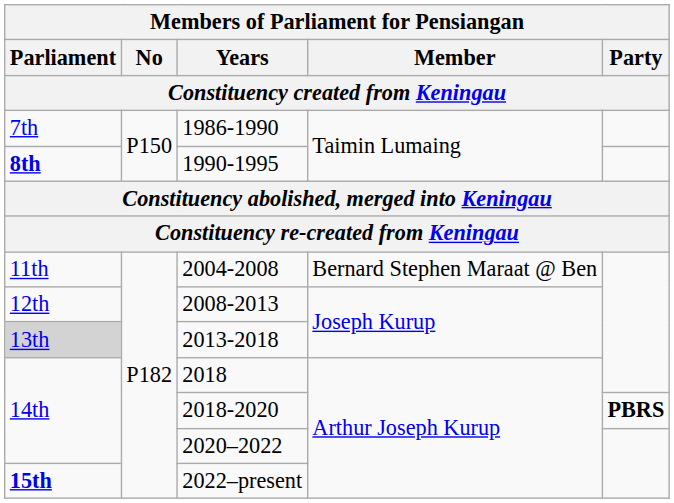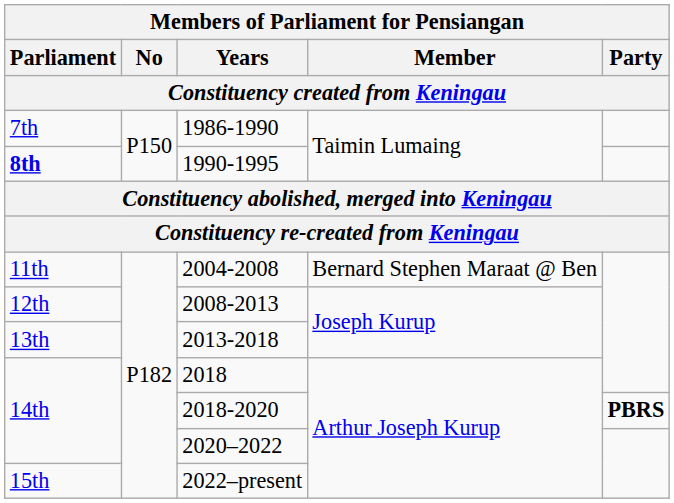(30, 339) lightgrey background -> (30, 339) no background
(31, 480) bold -> (30, 480) normal
